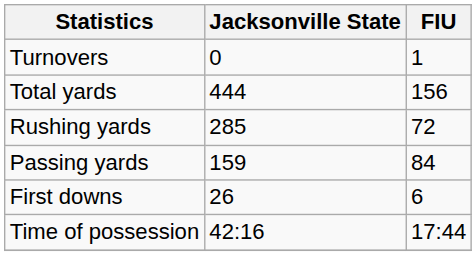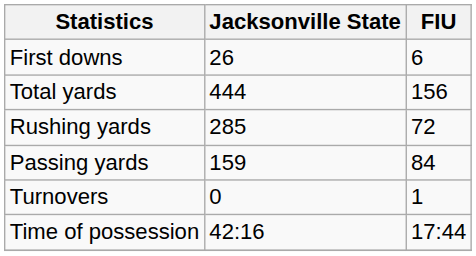rows swapped: (66, 197) <-> (59, 57)
